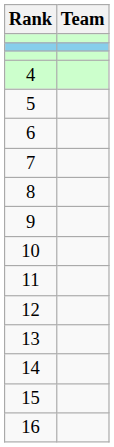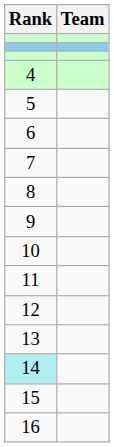(31, 368) no background -> (31, 368) paleturquoise background
